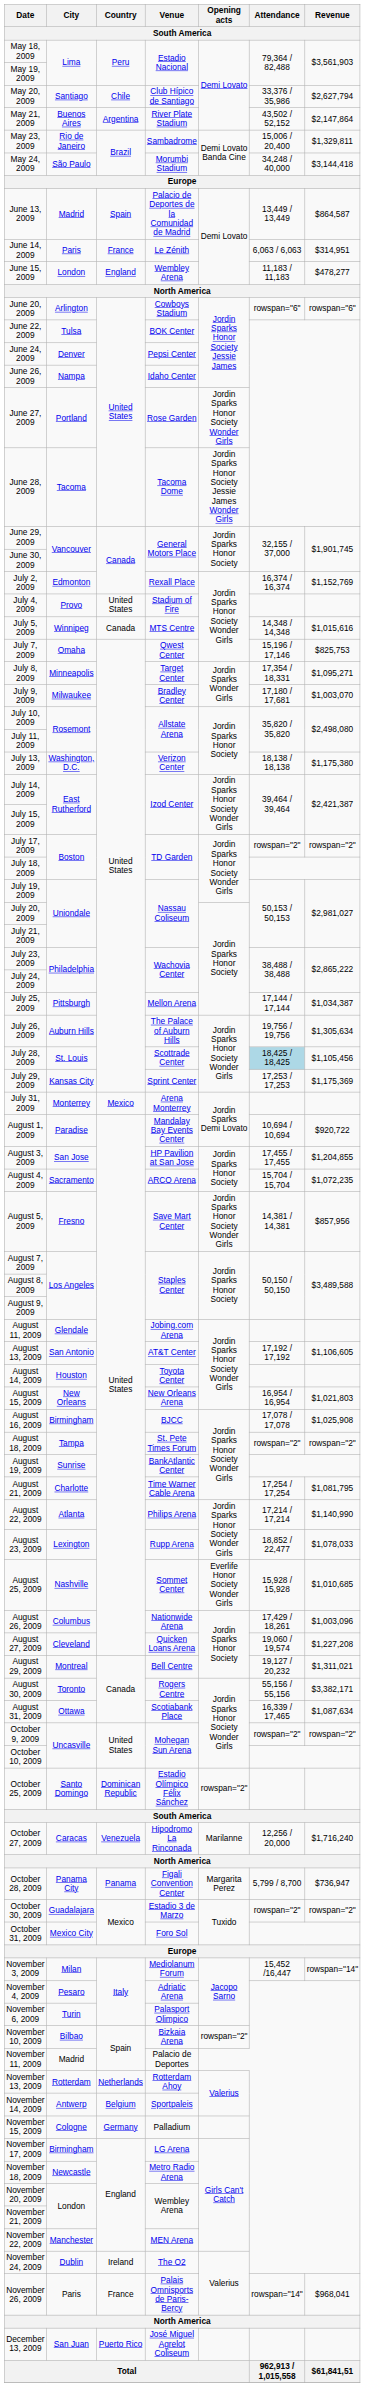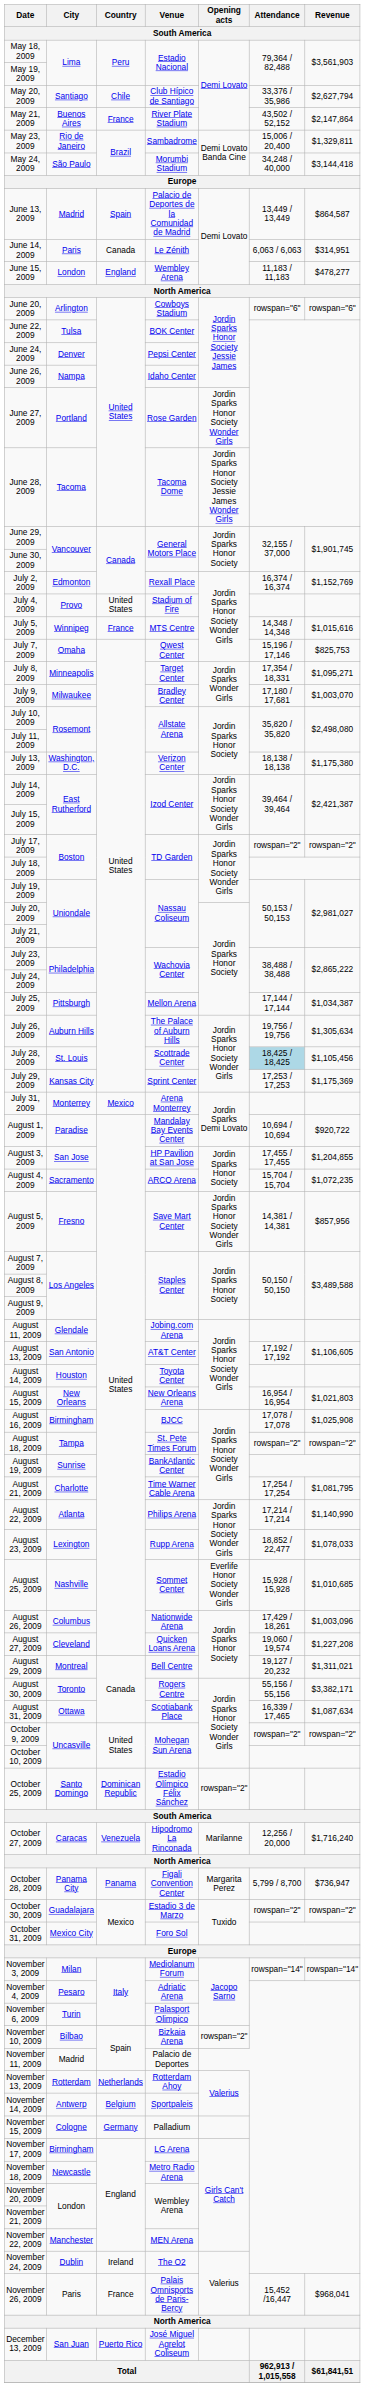(121, 119) Argentina -> (121, 119) France
(121, 250) France -> (121, 250) Canada
(121, 628) Canada -> (121, 628) France
(277, 1969) 15,452 /16,447 -> (277, 1969) rowspan="14"
(277, 2294) rowspan="14" -> (277, 2294) 15,452 /16,447
